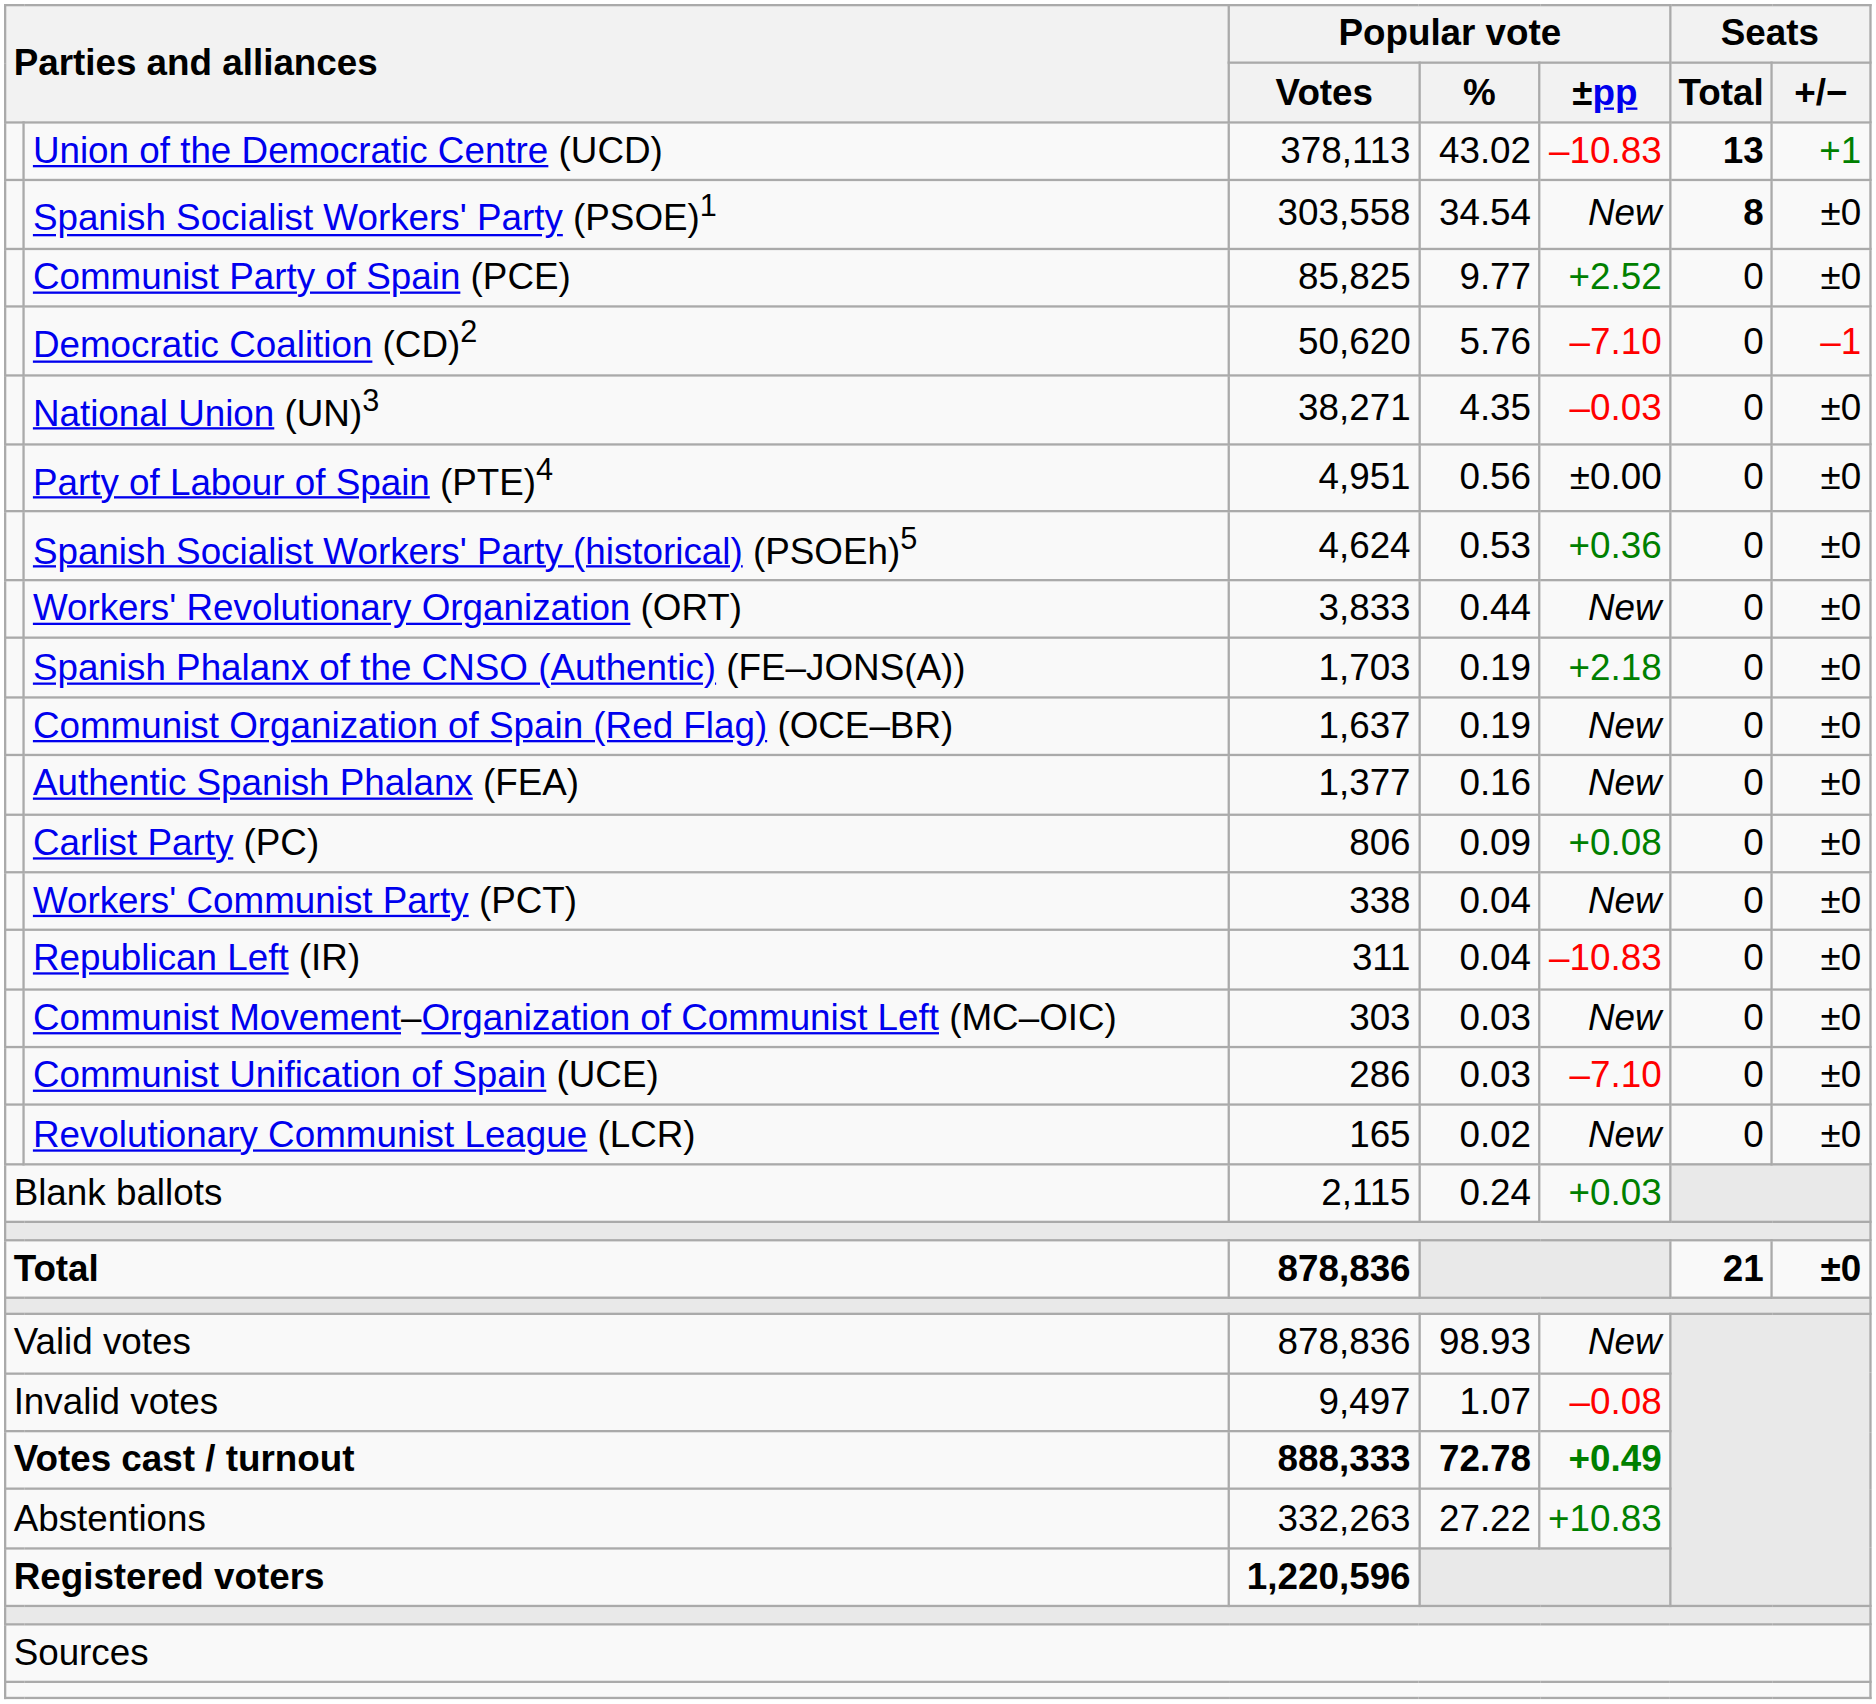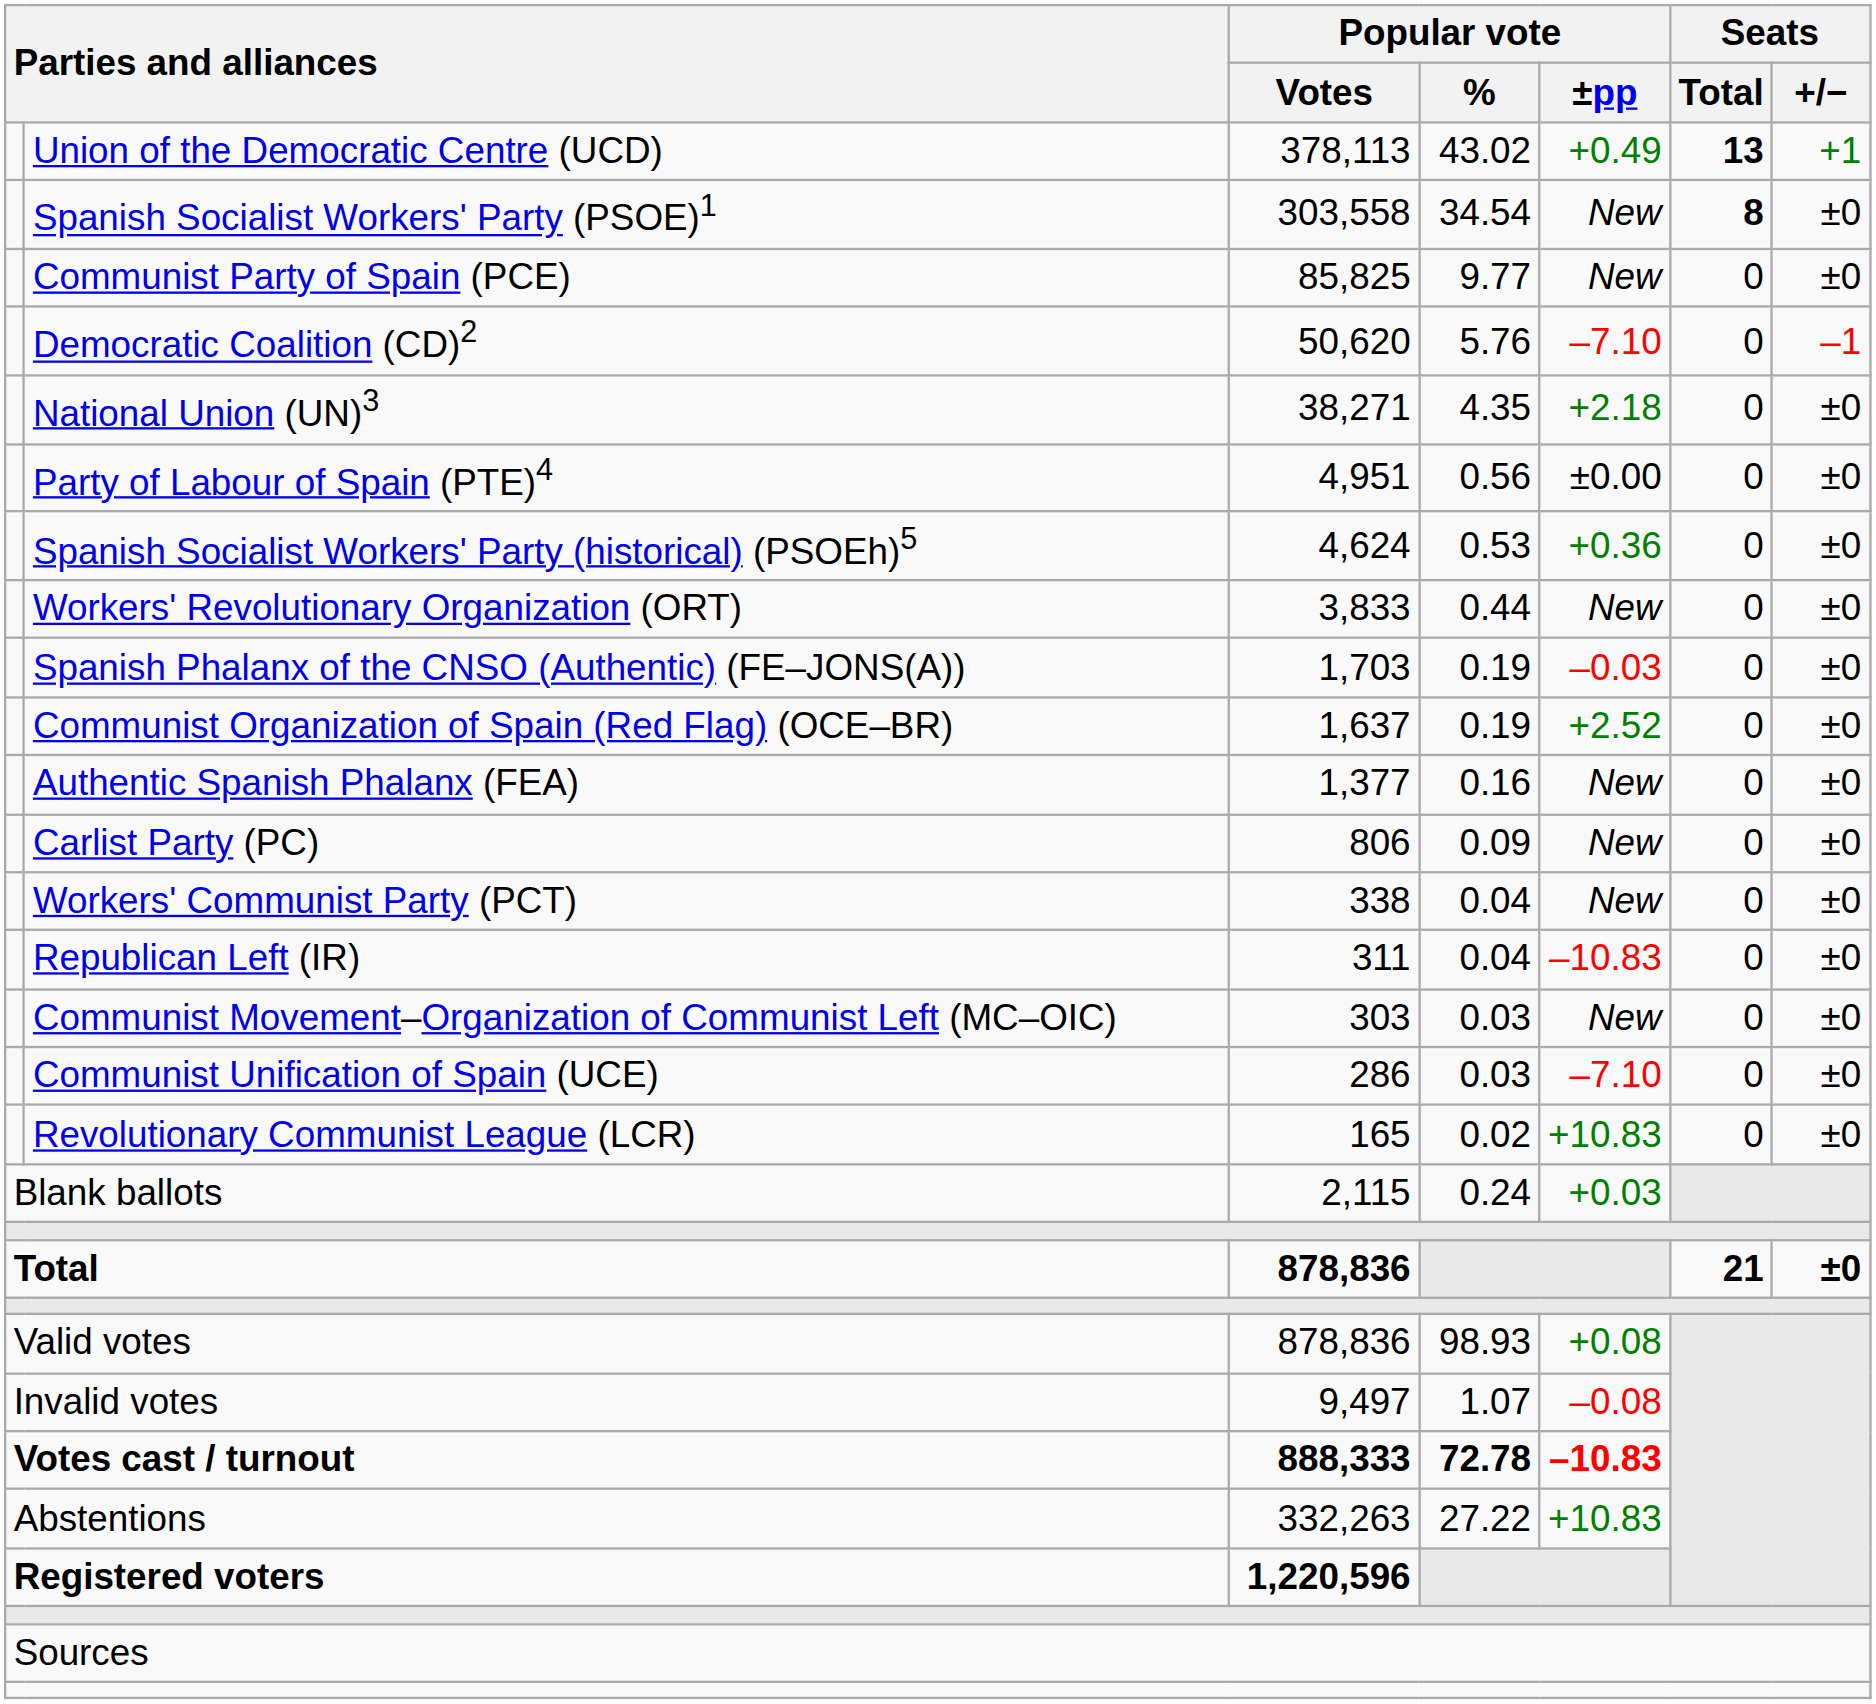(1605, 150) –10.83 -> (1615, 150) +0.49
(1615, 277) +2.52 -> (1625, 277) New
(1616, 408) –0.03 -> (1615, 408) +2.18
(1615, 667) +2.18 -> (1616, 667) –0.03
(1625, 725) New -> (1615, 725) +2.52
(1615, 842) +0.08 -> (1625, 842) New
(1625, 1133) New -> (1605, 1133) +10.83
(1625, 1342) New -> (1615, 1342) +0.08
(1615, 1459) +0.49 -> (1605, 1459) –10.83
